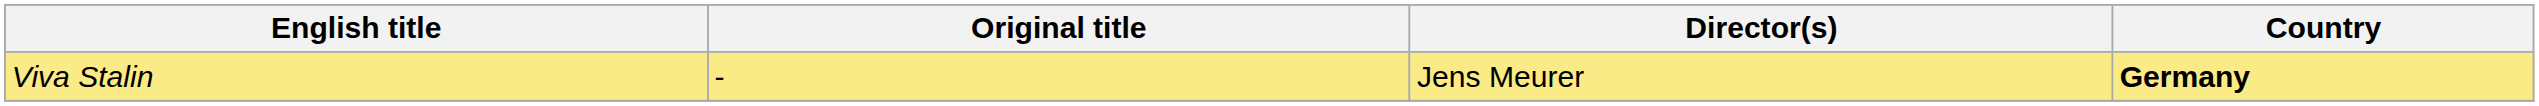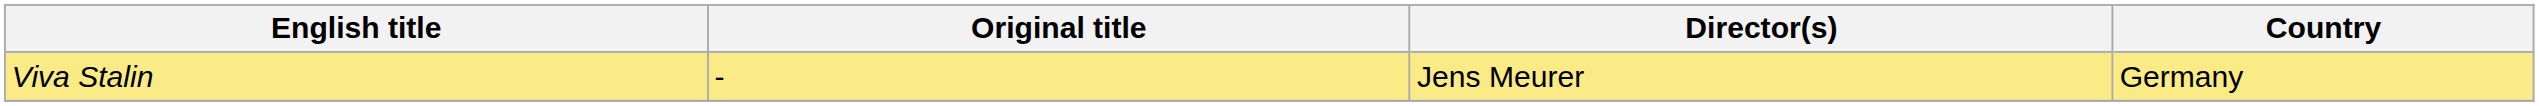(2185, 76) bold -> (2181, 76) normal
